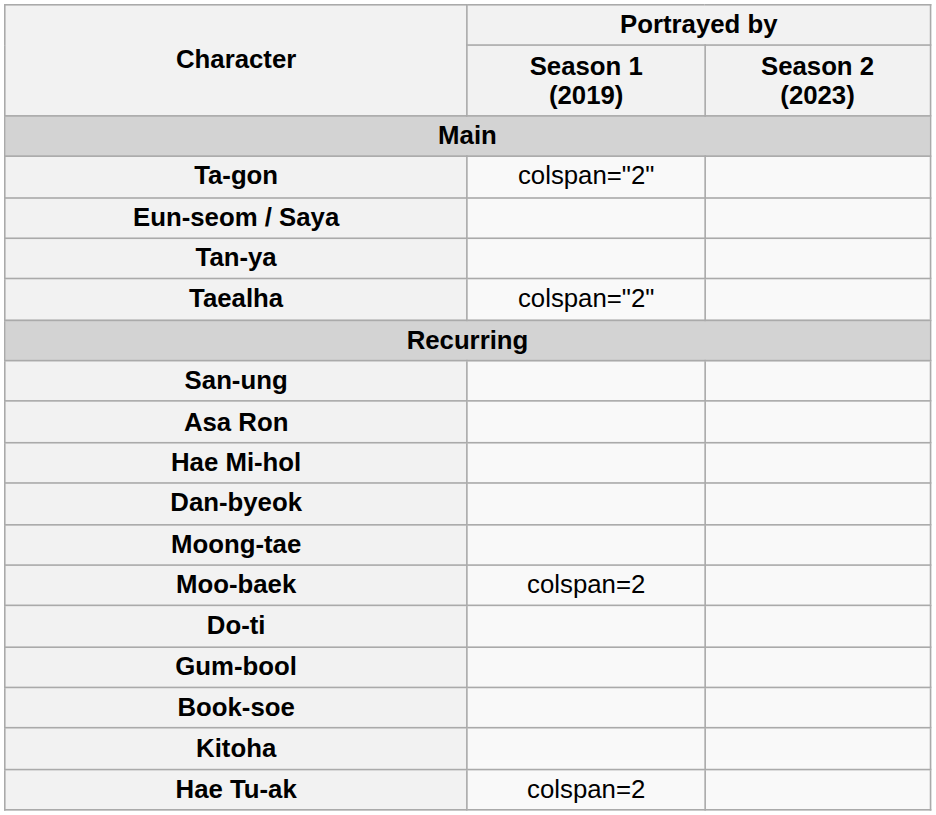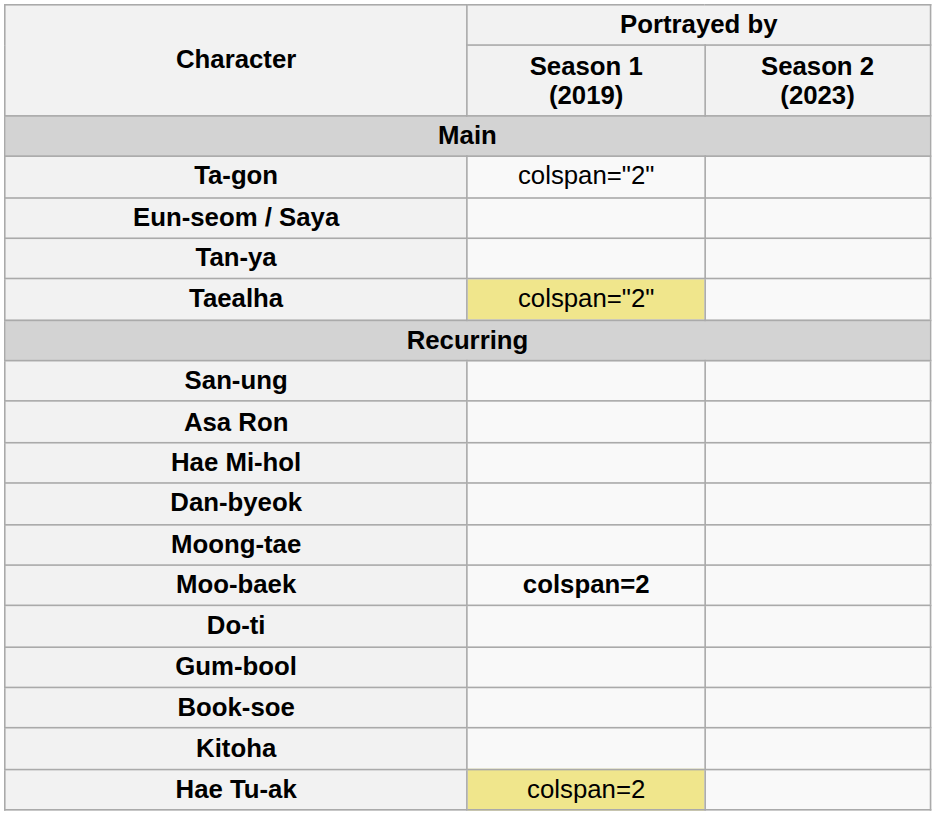(586, 299) no background -> (586, 299) khaki background
(586, 585) normal -> (586, 585) bold
(586, 789) no background -> (586, 789) khaki background
